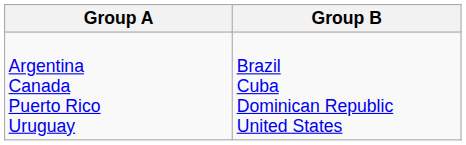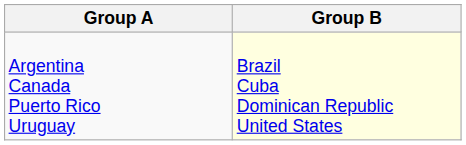(315, 95) no background -> (315, 95) lightyellow background
